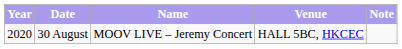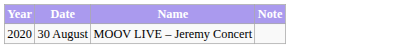- column: (311, 14)
